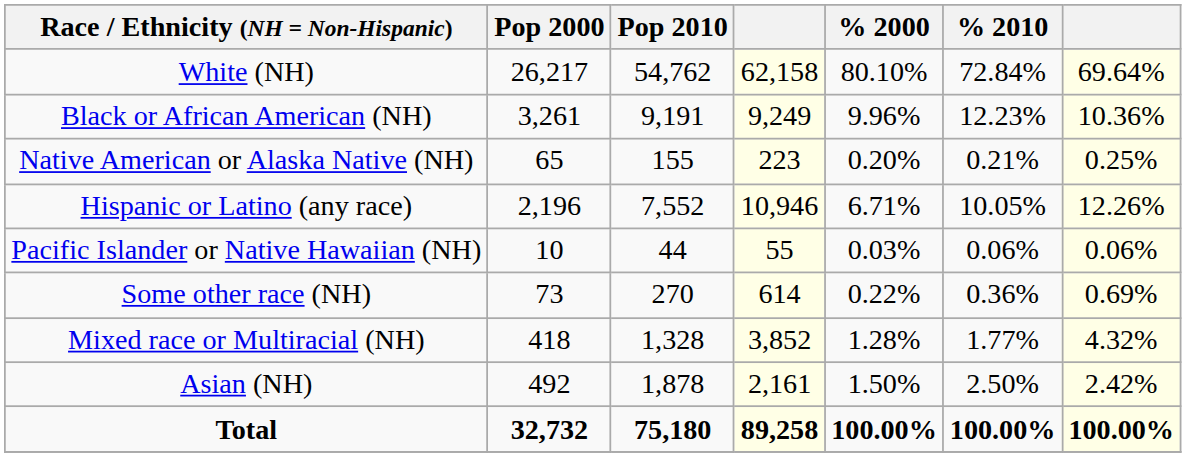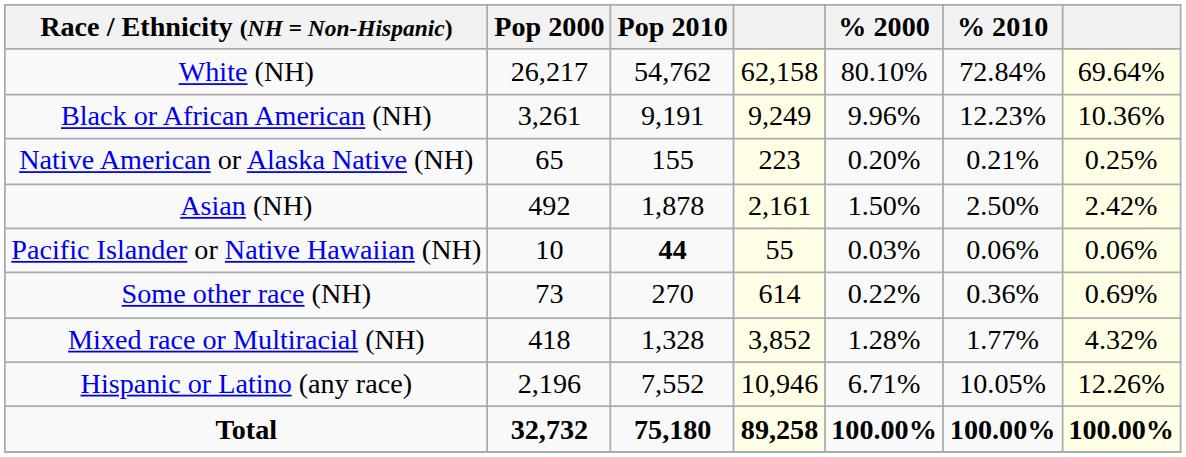rows swapped: (246, 384) <-> (246, 205)
(673, 250) normal -> (673, 250) bold
